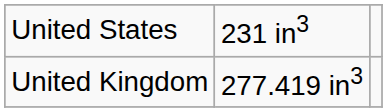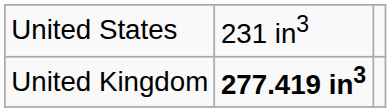(292, 81) normal -> (294, 81) bold
